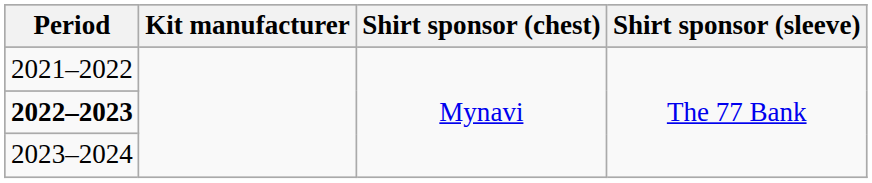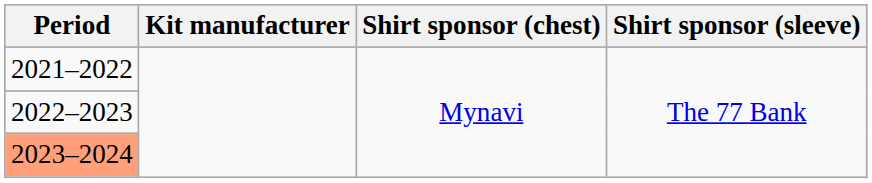(72, 111) bold -> (72, 111) normal
(72, 154) no background -> (72, 154) lightsalmon background
